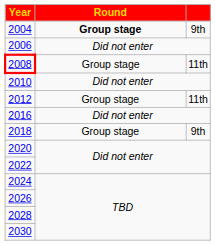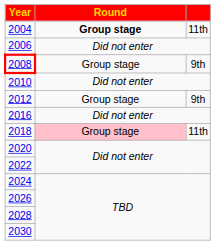(198, 30) 9th -> (198, 30) 11th
(198, 64) 11th -> (198, 64) 9th
(198, 99) 11th -> (198, 99) 9th
(110, 132) no background -> (110, 132) pink background
(198, 132) 9th -> (198, 132) 11th
